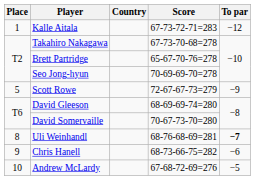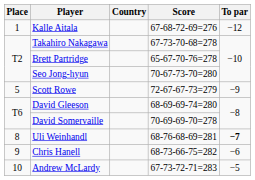(184, 27) 67-73-72-71=283 -> (184, 27) 67-68-72-69=276
(184, 74) 70-69-69-70=278 -> (184, 74) 70-67-73-70=280
(184, 121) 70-67-73-70=280 -> (184, 121) 70-69-69-70=278
(184, 167) 67-68-72-69=276 -> (184, 167) 67-73-72-71=283
